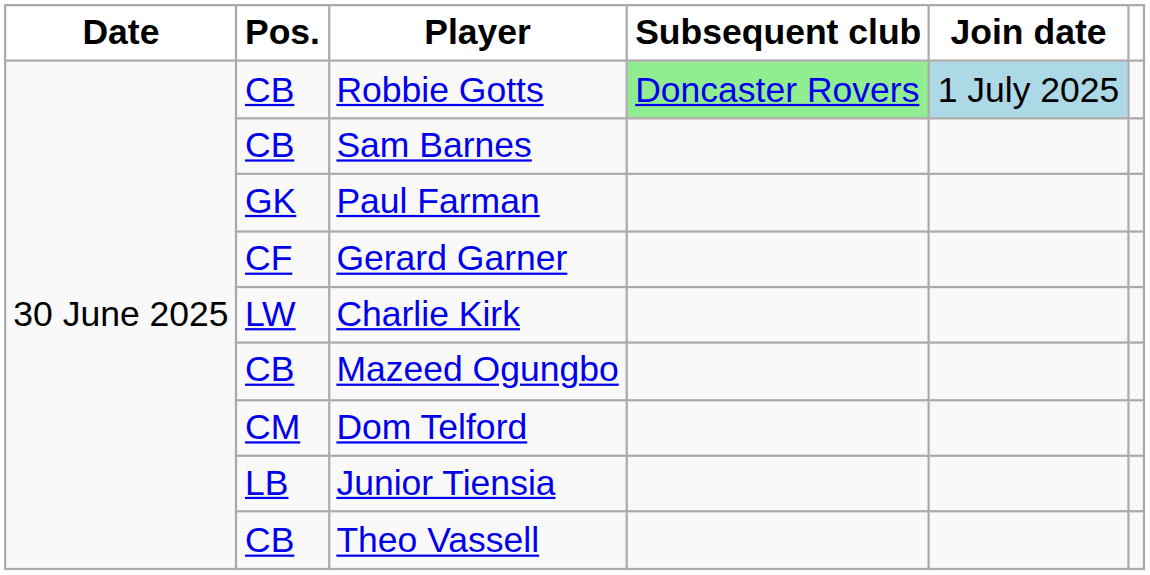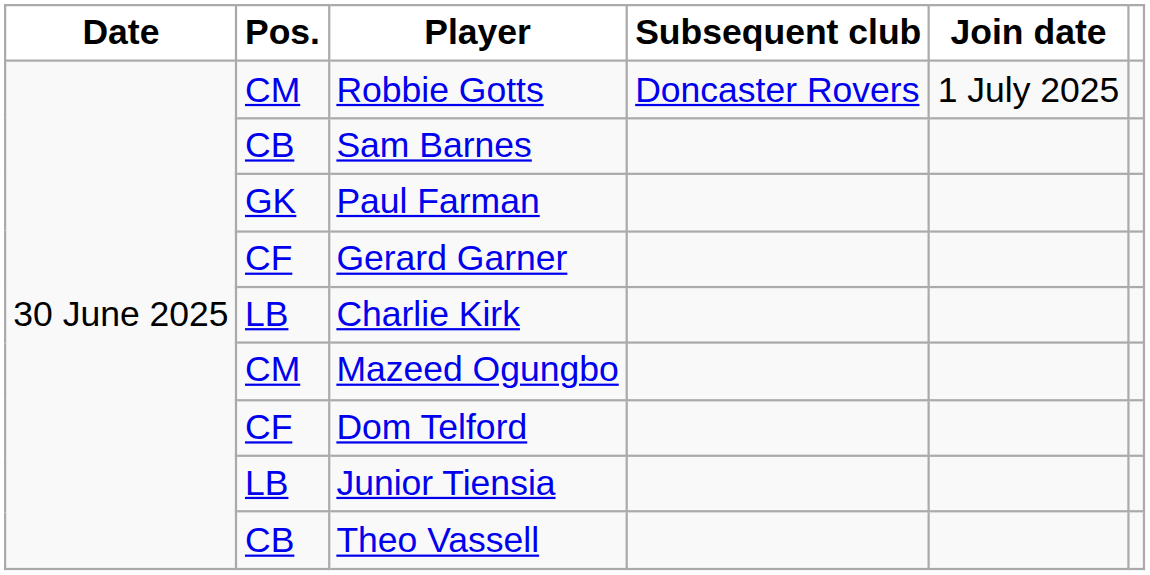(270, 88) CB -> (273, 88) CM
(777, 88) lightgreen background -> (777, 88) no background
(1029, 88) lightblue background -> (1029, 88) no background
(270, 314) LW -> (267, 314) LB
(270, 370) CB -> (273, 370) CM
(273, 426) CM -> (269, 426) CF
